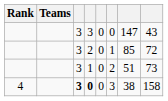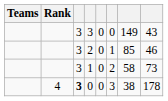columns swapped: (20, 13) <-> (55, 13)
(129, 31) 147 -> (129, 31) 149
(152, 50) 72 -> (152, 50) 46
(129, 68) 51 -> (129, 68) 58
(90, 86) bold -> (90, 86) normal
(152, 86) 158 -> (152, 86) 178
